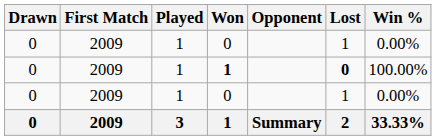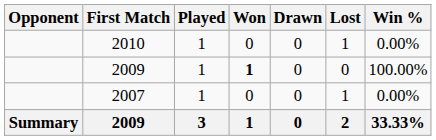columns swapped: (287, 17) <-> (33, 17)
(106, 43) 2009 -> (128, 43) 2010
(345, 69) bold -> (345, 69) normal
(106, 95) 2009 -> (128, 95) 2007
